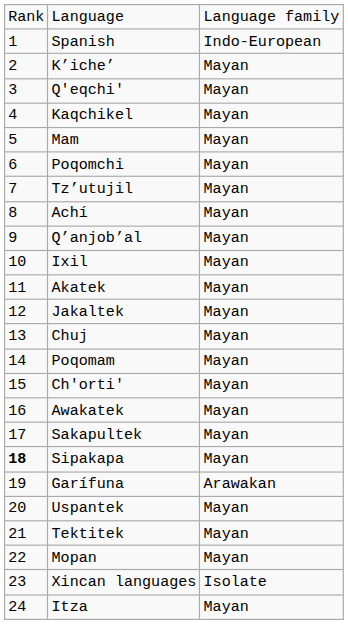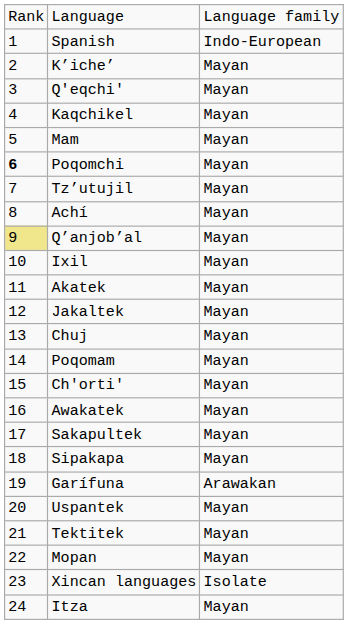(13, 164) normal -> (13, 164) bold
(13, 238) no background -> (13, 238) khaki background
(17, 459) bold -> (17, 459) normal
